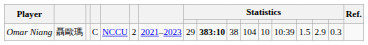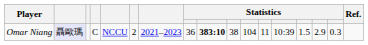(70, 32) no background -> (70, 32) lavender background
(190, 32) 29 -> (190, 32) 36
(265, 32) 10 -> (265, 32) 11
